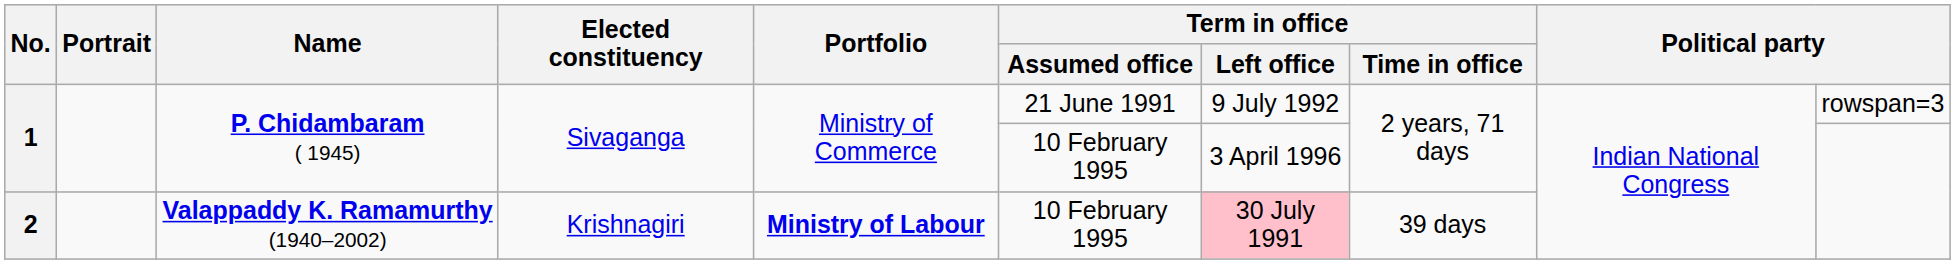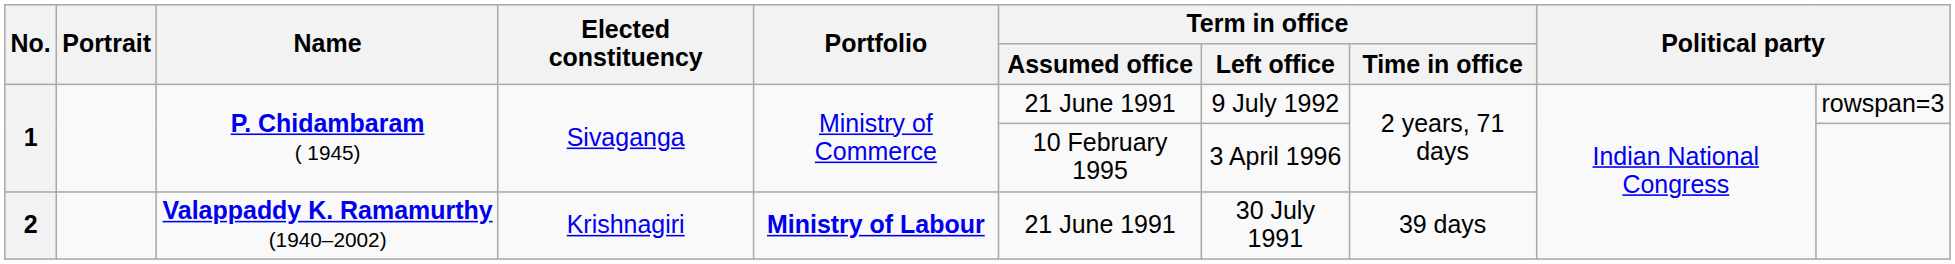(1100, 224) 10 February 1995 -> (1100, 224) 21 June 1991
(1275, 224) pink background -> (1275, 224) no background
